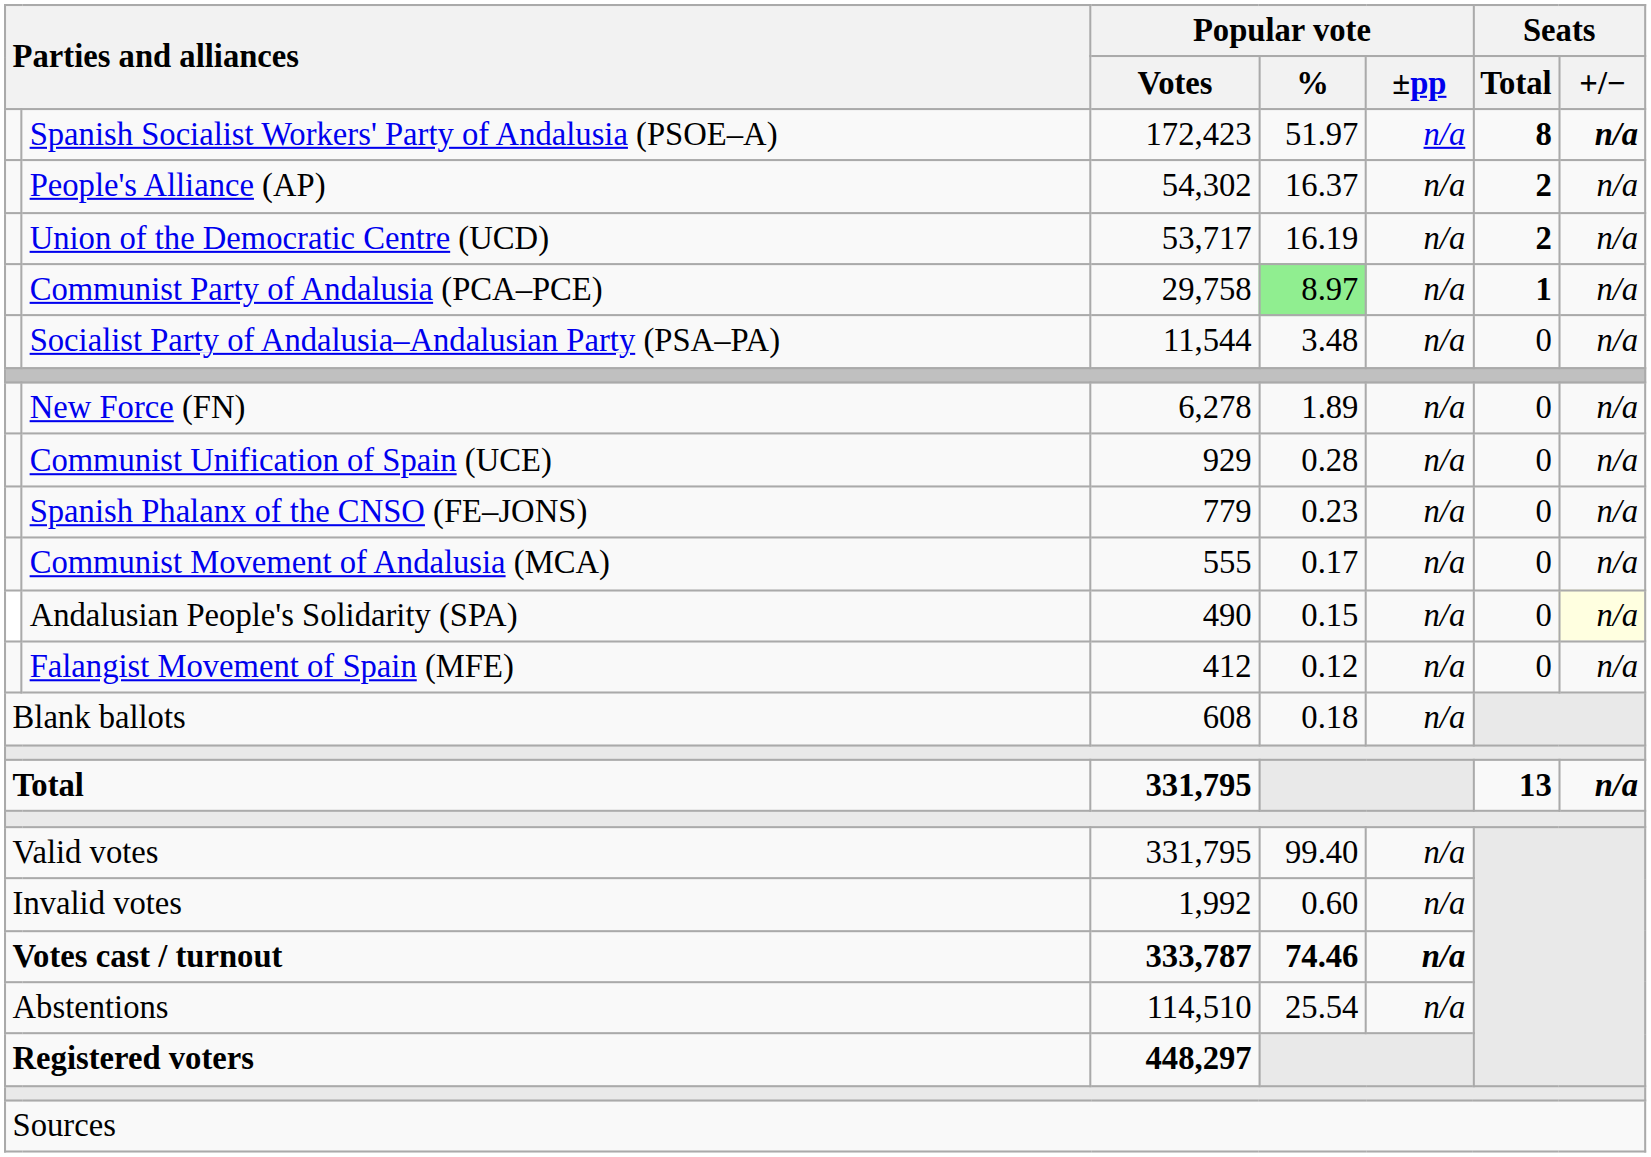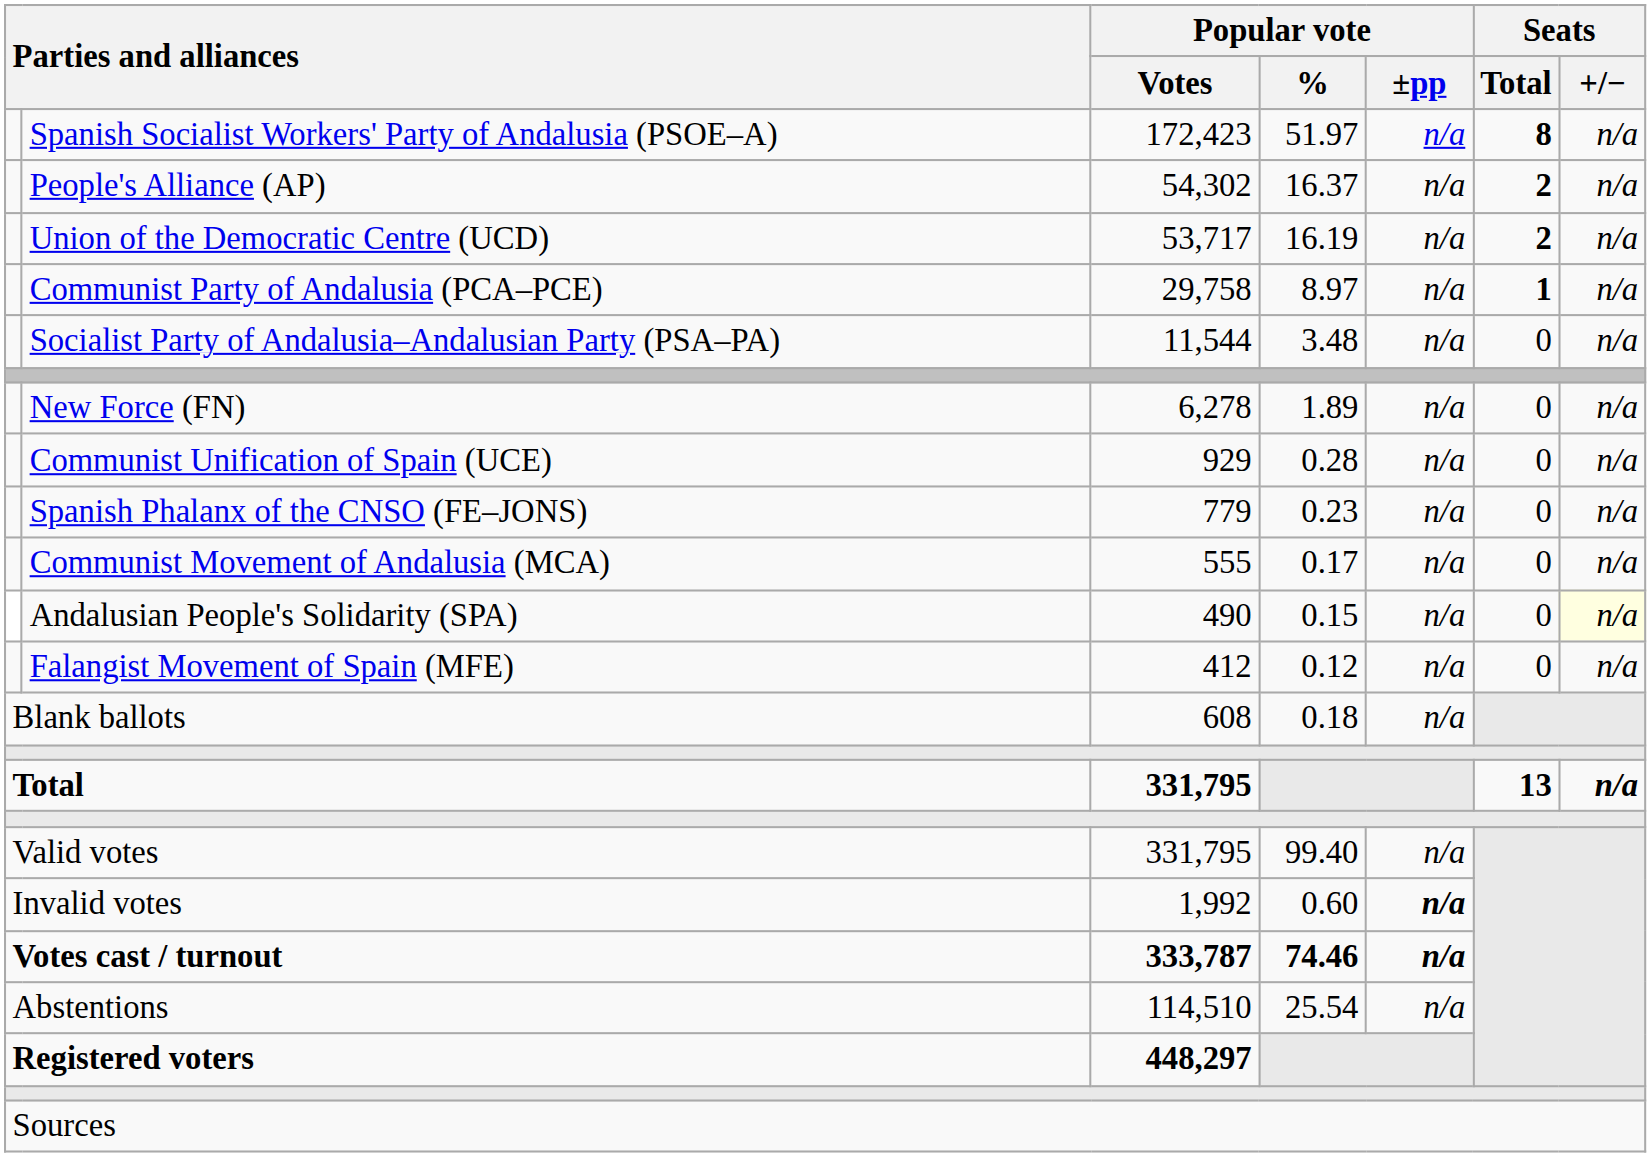(1616, 133) bold -> (1617, 133) normal
(1330, 289) lightgreen background -> (1330, 289) no background
(1444, 903) normal -> (1444, 903) bold
